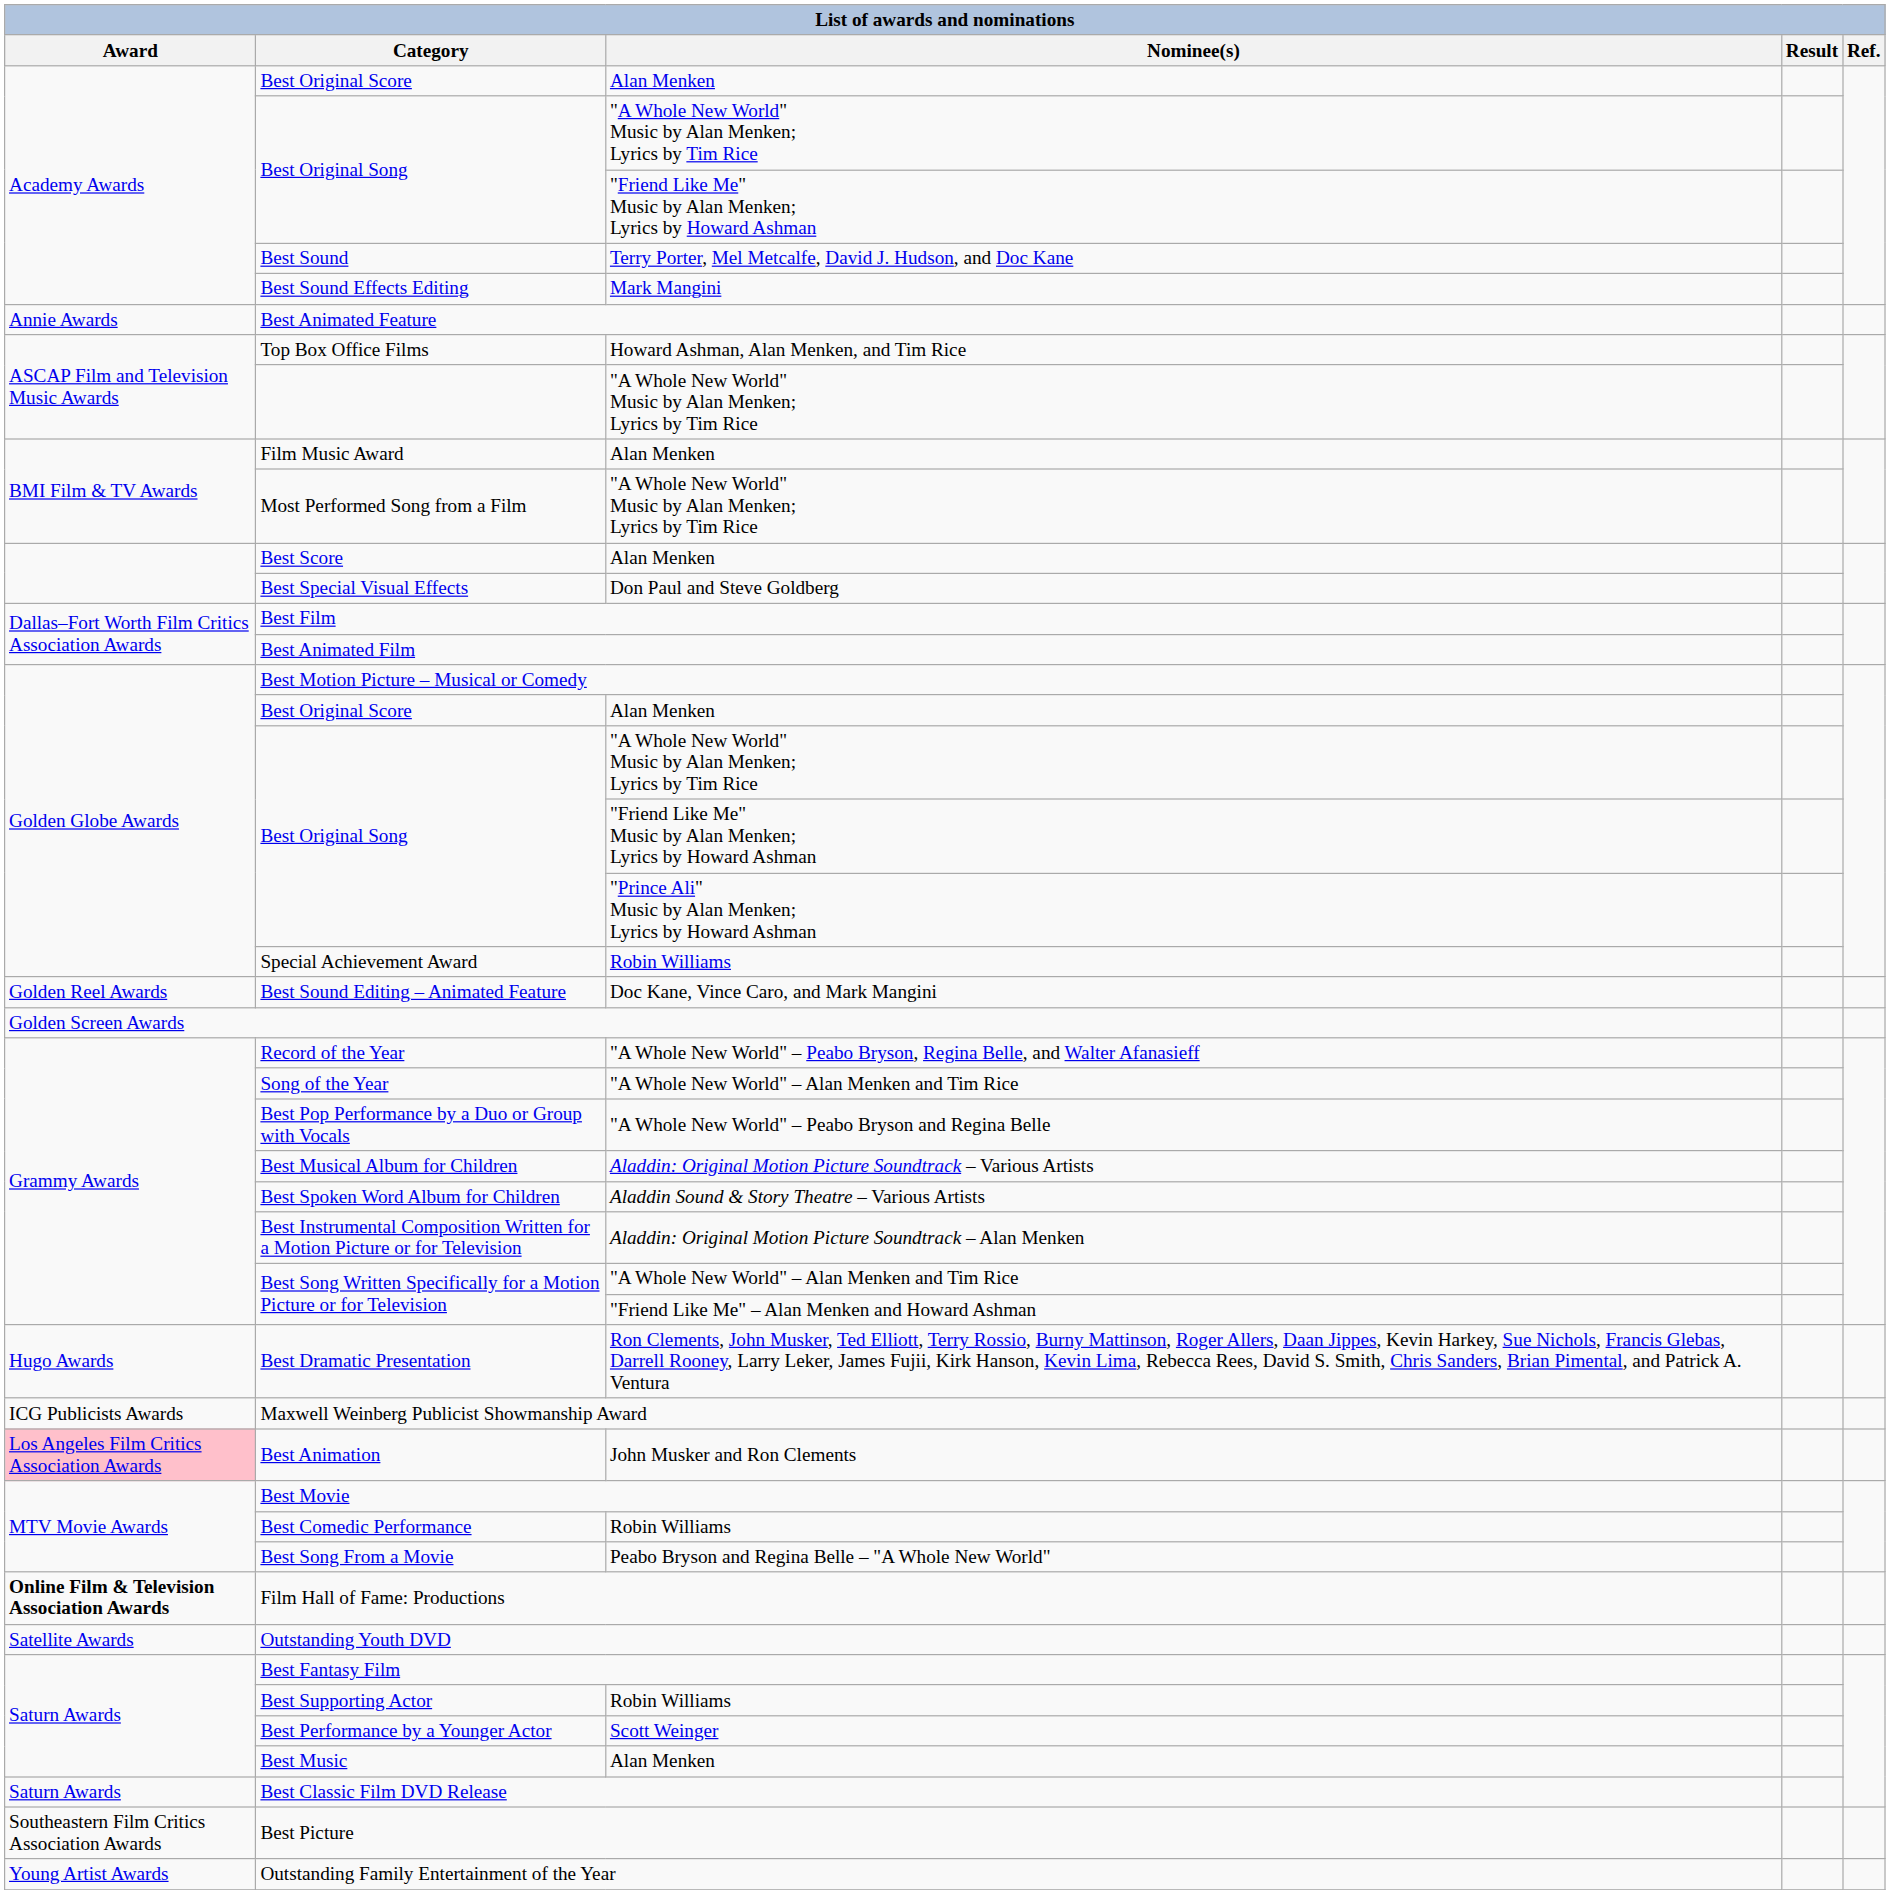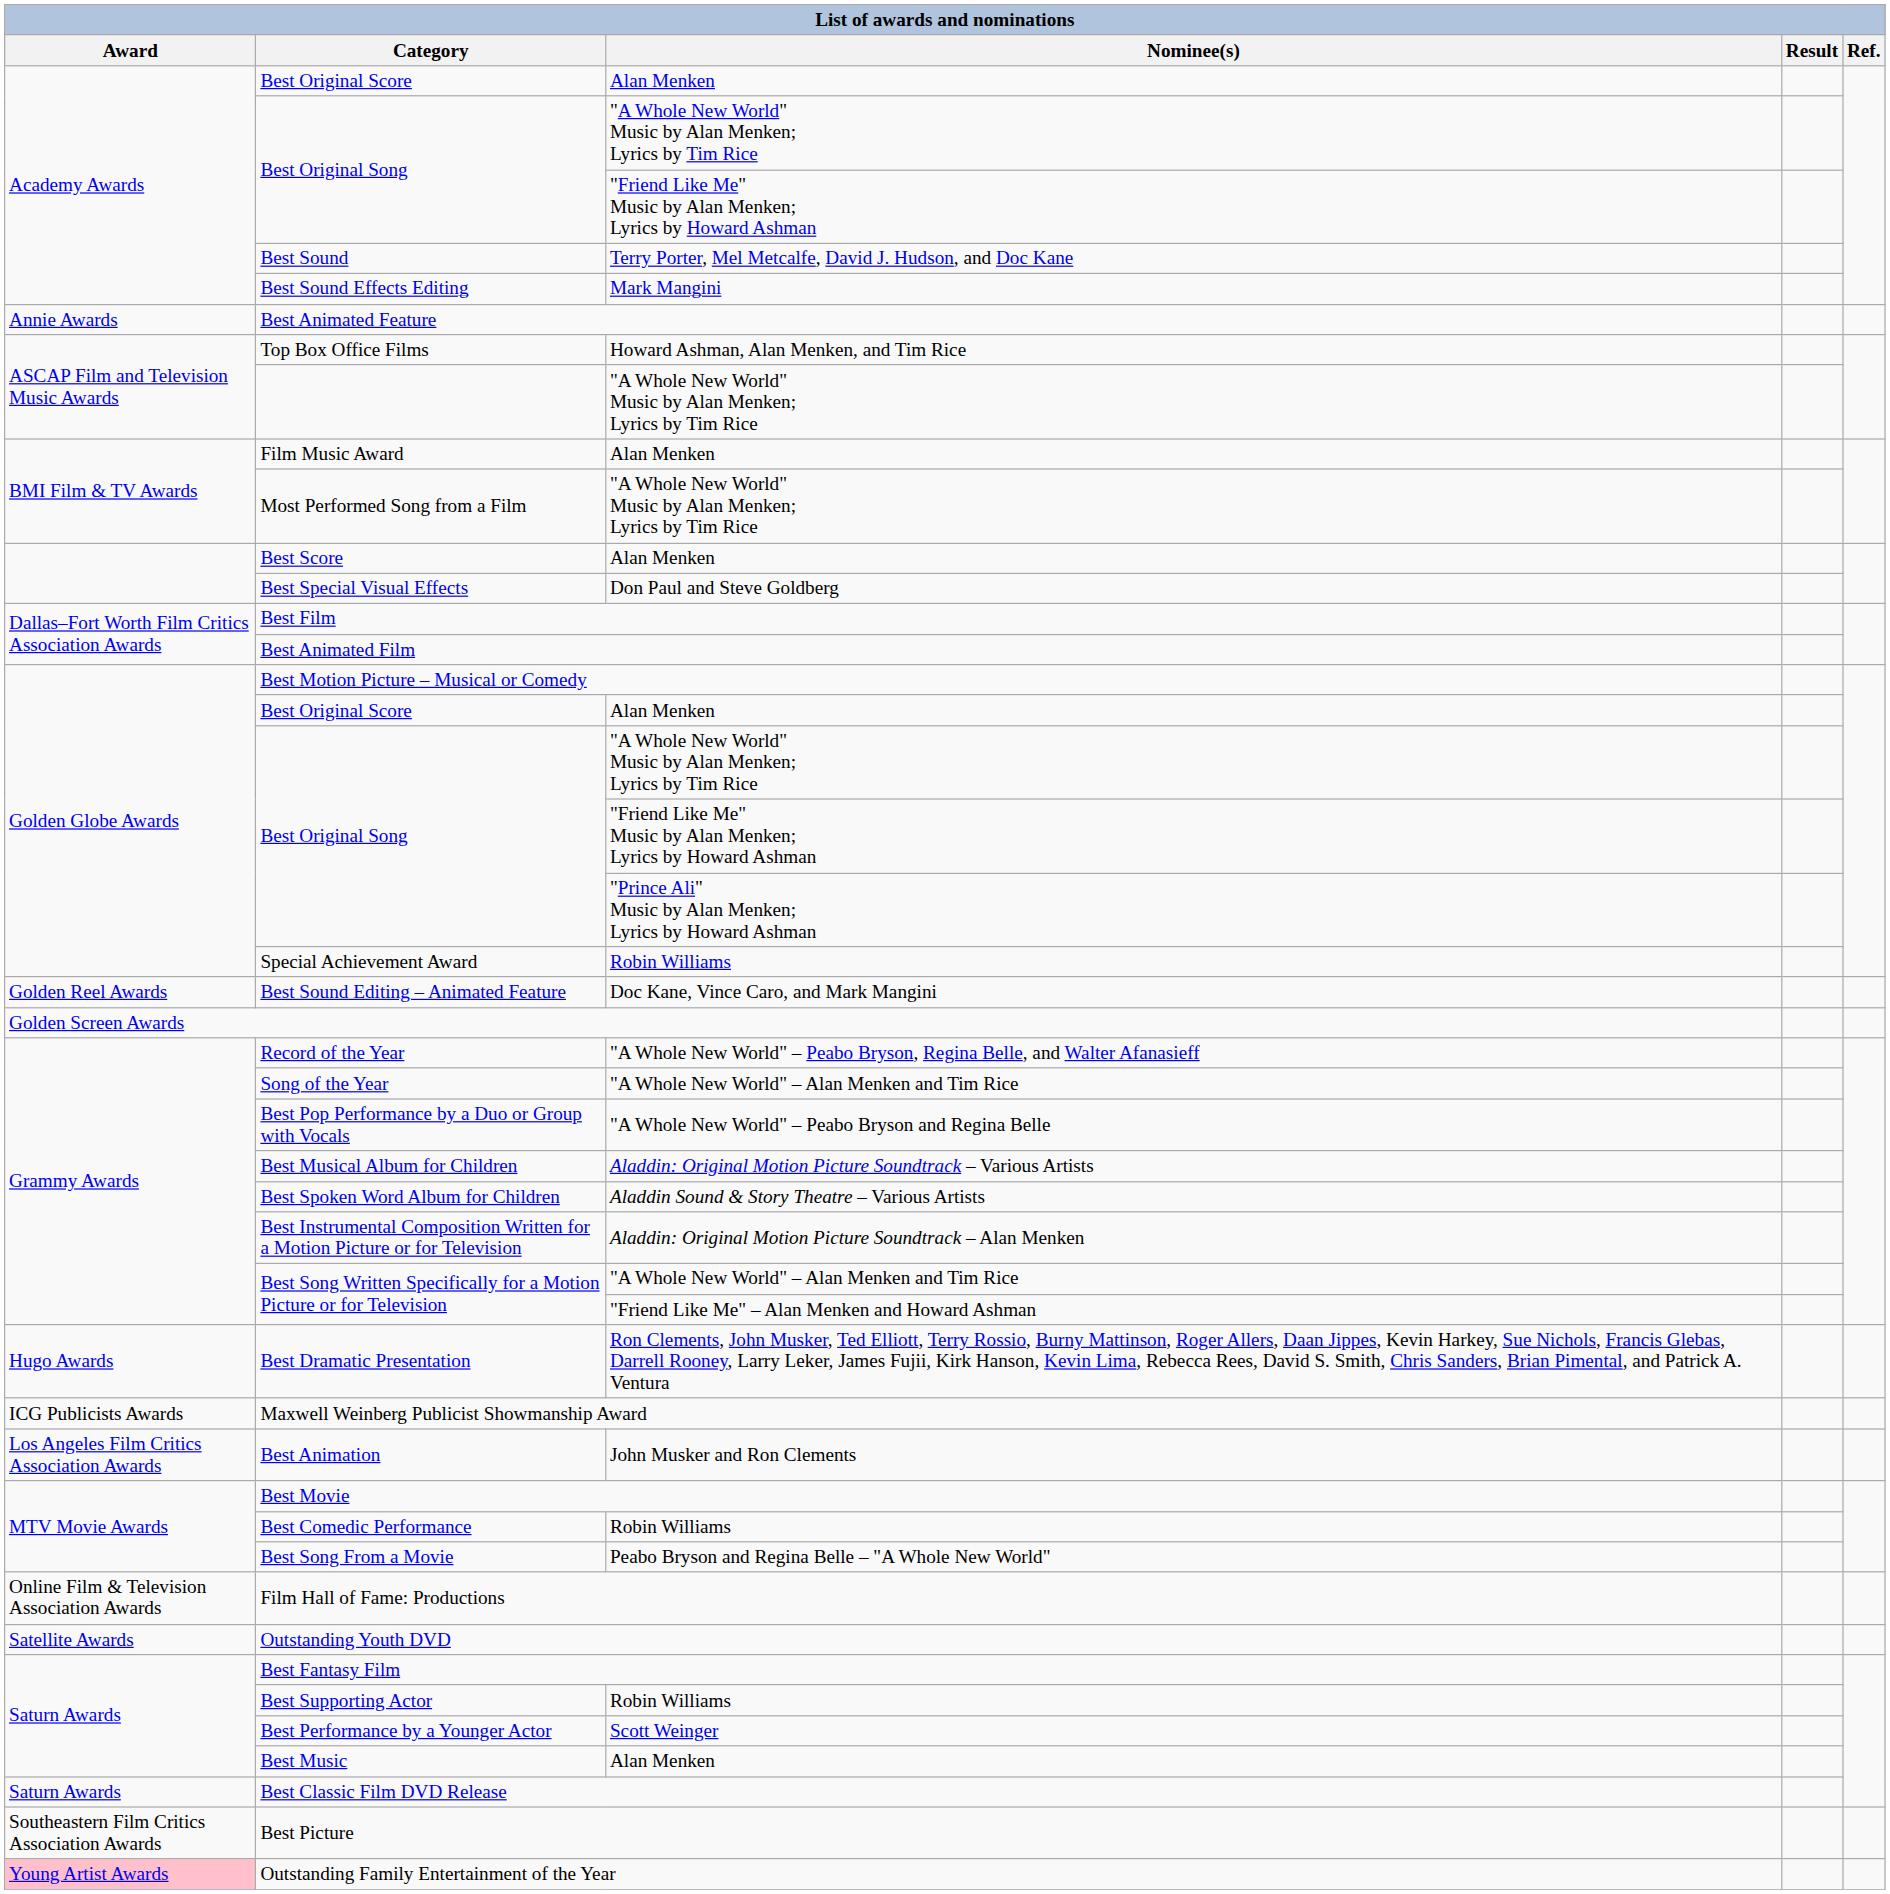(105, 1454) pink background -> (105, 1454) no background
(112, 1598) bold -> (108, 1598) normal
(89, 1874) no background -> (89, 1874) pink background
